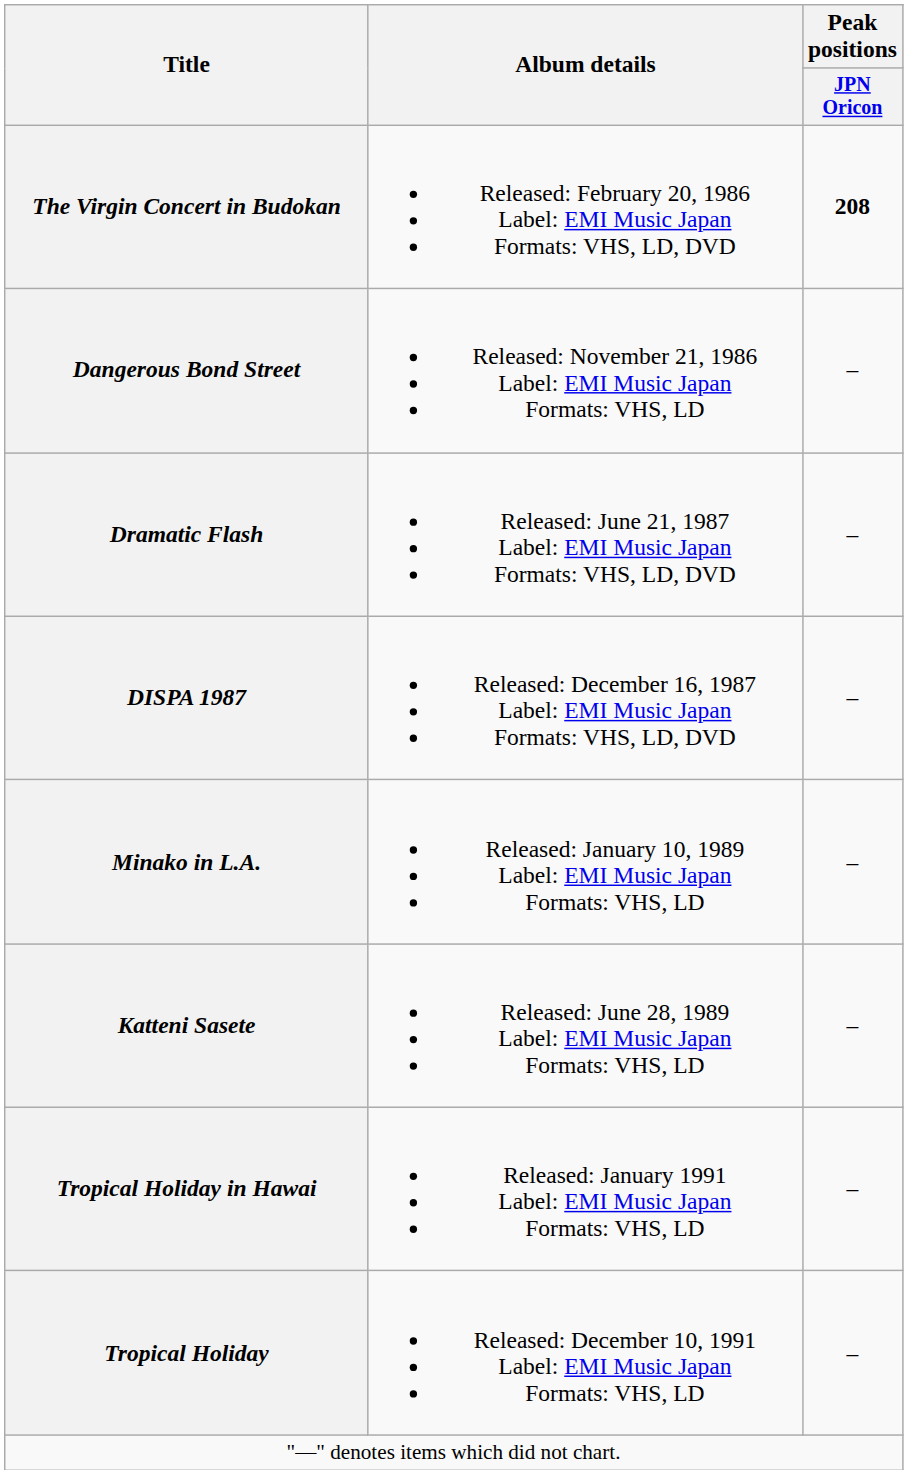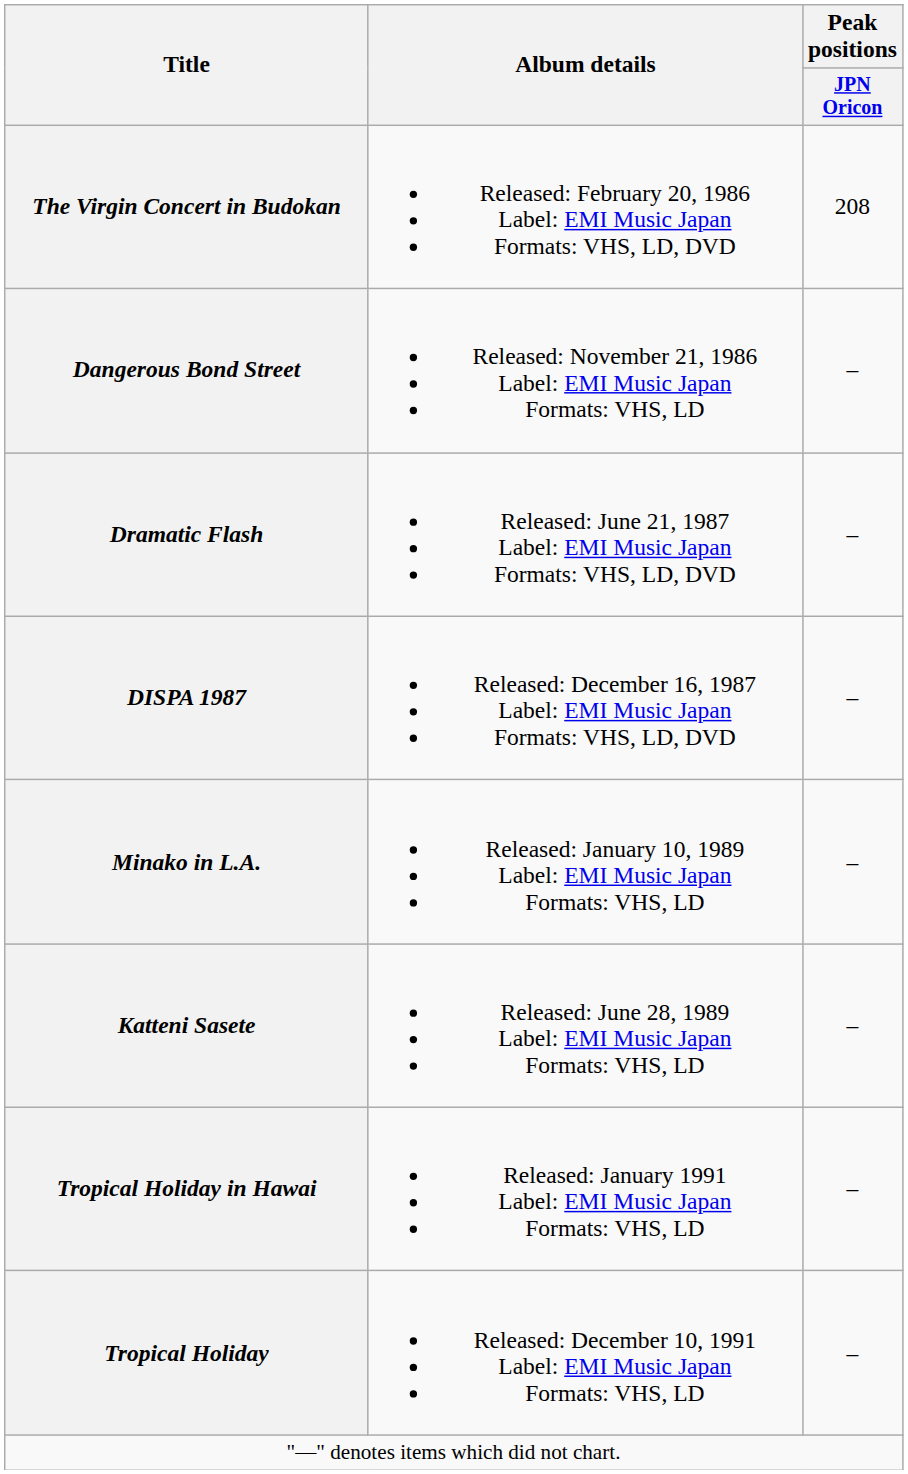(852, 206) bold -> (852, 206) normal
